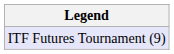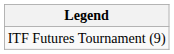(87, 37) lavender background -> (87, 37) no background
